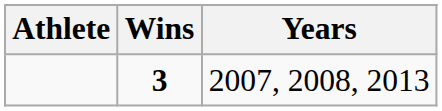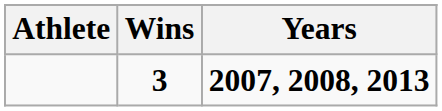(319, 79) normal -> (319, 79) bold
